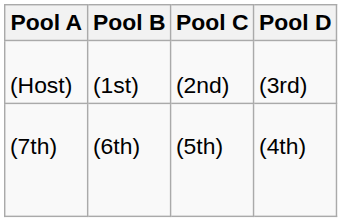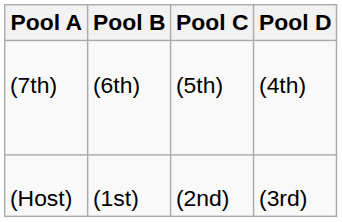rows swapped: (41, 84) <-> (34, 146)
